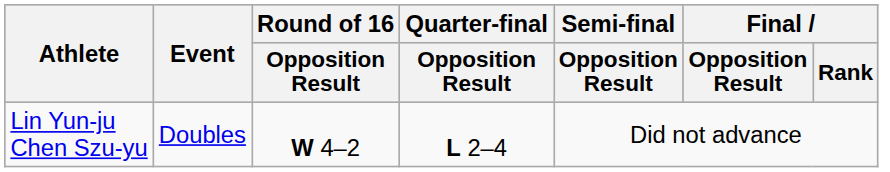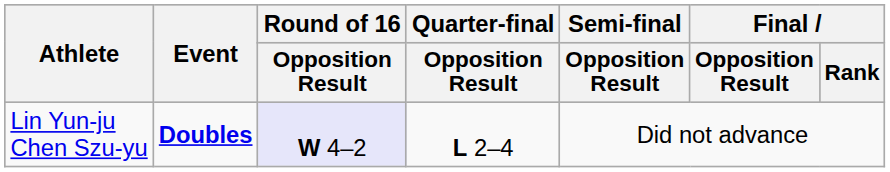(202, 135) normal -> (206, 135) bold
(326, 148) no background -> (332, 148) lavender background
